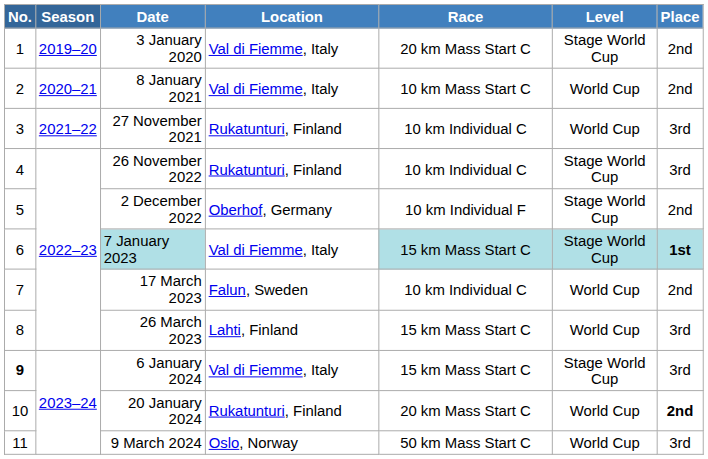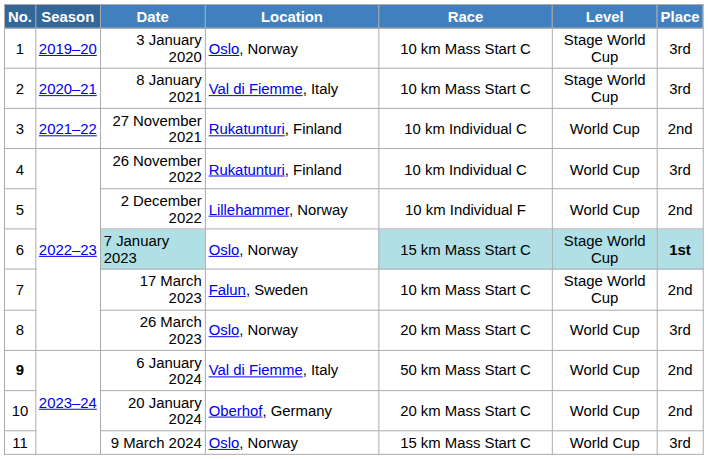(273, 48) Val di Fiemme, Italy -> (253, 48) Oslo, Norway
(465, 48) 20 km Mass Start C -> (465, 48) 10 km Mass Start C
(680, 48) 2nd -> (680, 48) 3rd
(605, 89) World Cup -> (605, 89) Stage World Cup
(680, 89) 2nd -> (680, 89) 3rd
(680, 129) 3rd -> (680, 129) 2nd
(605, 169) Stage World Cup -> (605, 169) World Cup
(270, 209) Oberhof, Germany -> (278, 209) Lillehammer, Norway
(605, 209) Stage World Cup -> (605, 209) World Cup
(273, 250) Val di Fiemme, Italy -> (253, 250) Oslo, Norway
(465, 290) 10 km Individual C -> (465, 290) 10 km Mass Start C
(605, 290) World Cup -> (605, 290) Stage World Cup
(253, 330) Lahti, Finland -> (253, 330) Oslo, Norway
(465, 330) 15 km Mass Start C -> (465, 330) 20 km Mass Start C
(465, 370) 15 km Mass Start C -> (465, 370) 50 km Mass Start C
(605, 370) Stage World Cup -> (605, 370) World Cup
(680, 370) 3rd -> (680, 370) 2nd
(275, 411) Rukatunturi, Finland -> (270, 411) Oberhof, Germany
(680, 411) bold -> (680, 411) normal
(465, 442) 50 km Mass Start C -> (465, 442) 15 km Mass Start C
